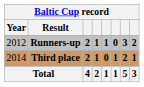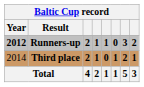(16, 43) normal -> (16, 43) bold
